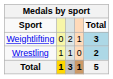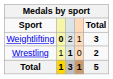(61, 39) normal -> (61, 39) bold
(96, 39) lightblue background -> (96, 39) no background
(70, 53) normal -> (70, 53) bold
(96, 53) lightblue background -> (96, 53) no background
